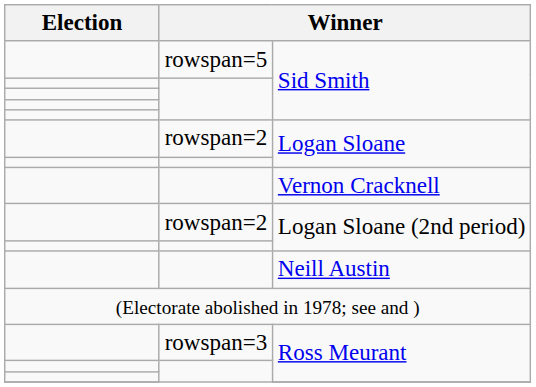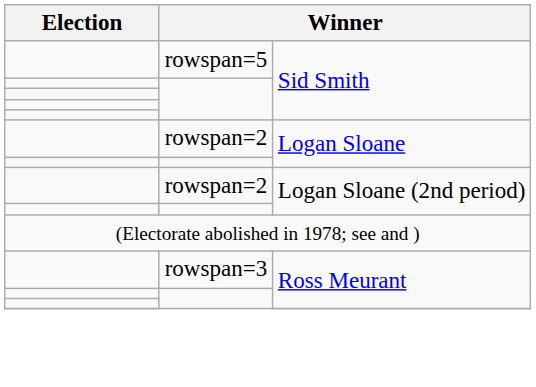- row: (216, 186)
- row: (216, 269)
